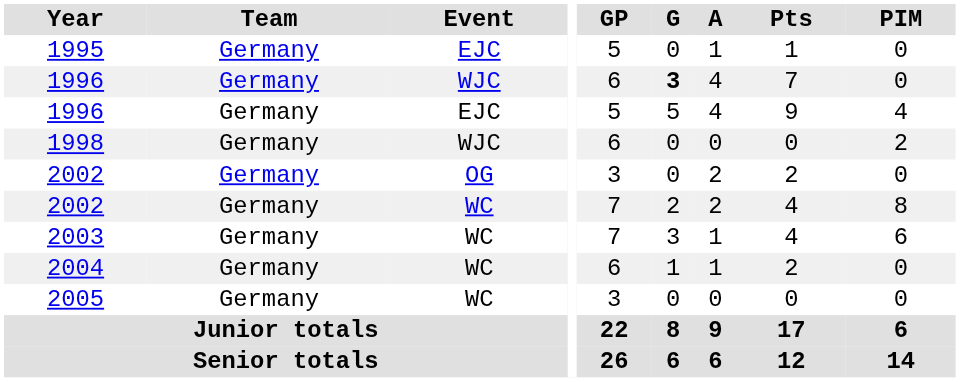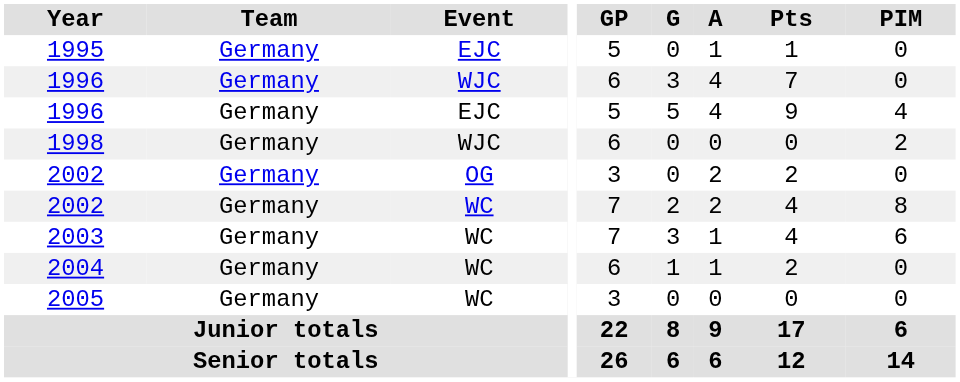(673, 82) bold -> (673, 82) normal
